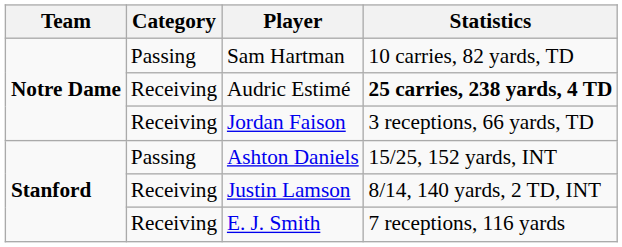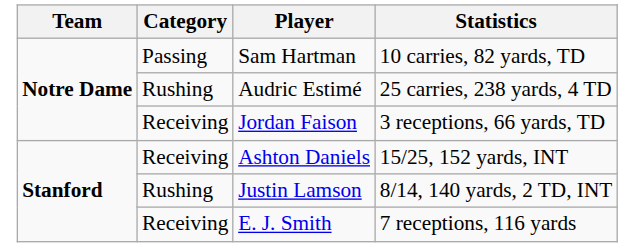(174, 89) Receiving -> (178, 89) Rushing
(490, 89) bold -> (496, 89) normal
(163, 156) Passing -> (185, 156) Receiving
(174, 190) Receiving -> (178, 190) Rushing
